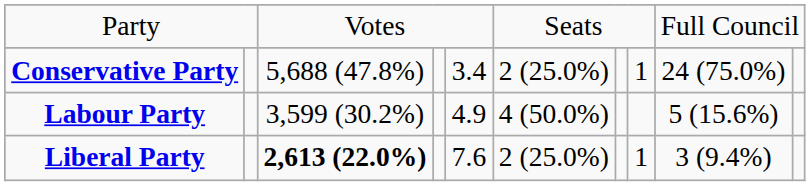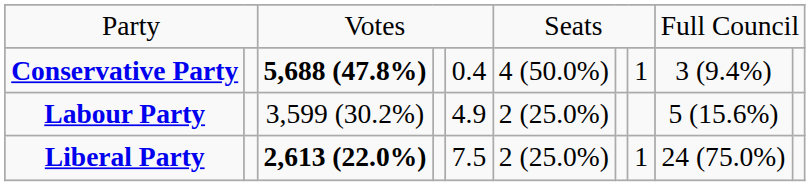(345, 69) normal -> (345, 69) bold
(469, 69) 3.4 -> (469, 69) 0.4
(554, 69) 2 (25.0%) -> (554, 69) 4 (50.0%)
(723, 69) 24 (75.0%) -> (723, 69) 3 (9.4%)
(554, 113) 4 (50.0%) -> (554, 113) 2 (25.0%)
(469, 157) 7.6 -> (469, 157) 7.5
(723, 157) 3 (9.4%) -> (723, 157) 24 (75.0%)
